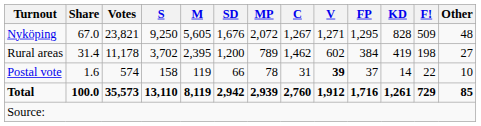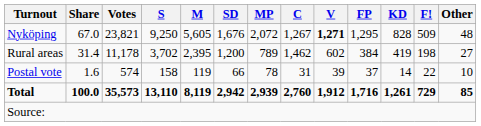(331, 33) normal -> (331, 33) bold
(339, 72) bold -> (339, 72) normal
